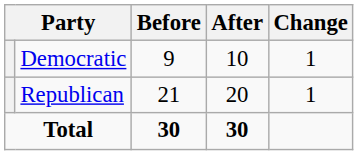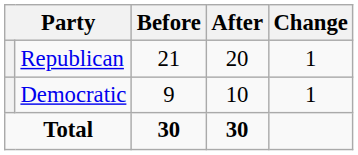rows swapped: (72, 94) <-> (73, 58)
